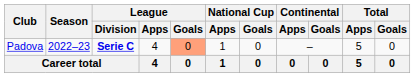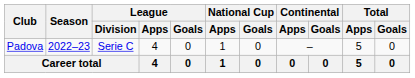(116, 47) bold -> (116, 47) normal
(188, 47) lightsalmon background -> (188, 47) no background
